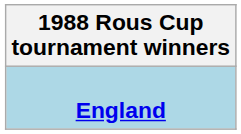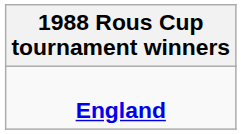(121, 110) lightblue background -> (121, 110) no background
